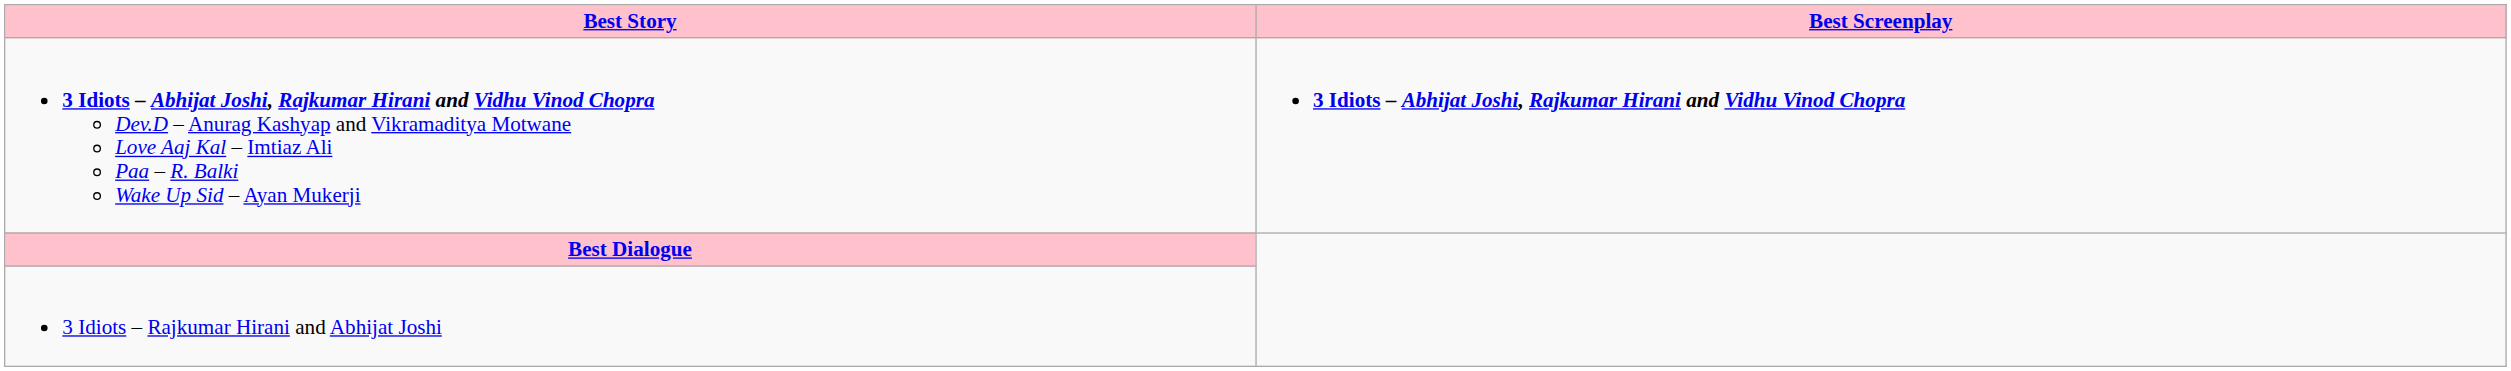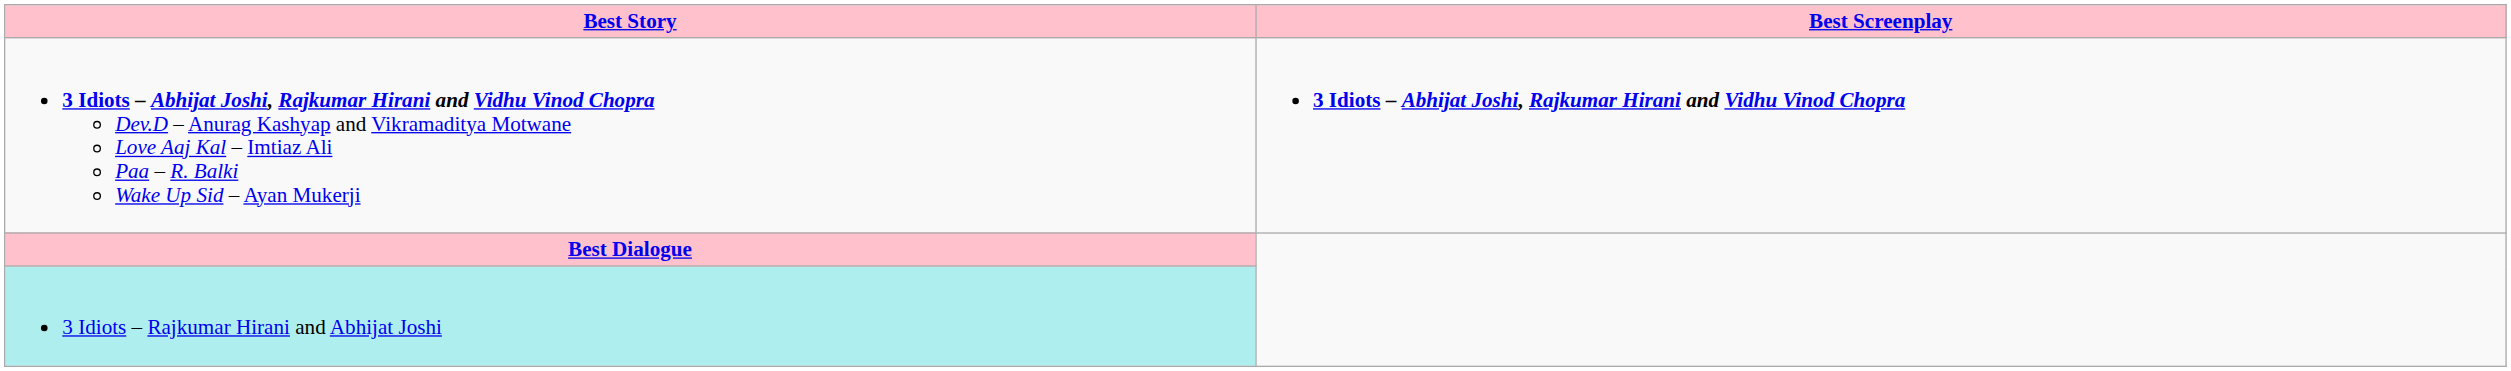(630, 328) no background -> (630, 328) paleturquoise background
